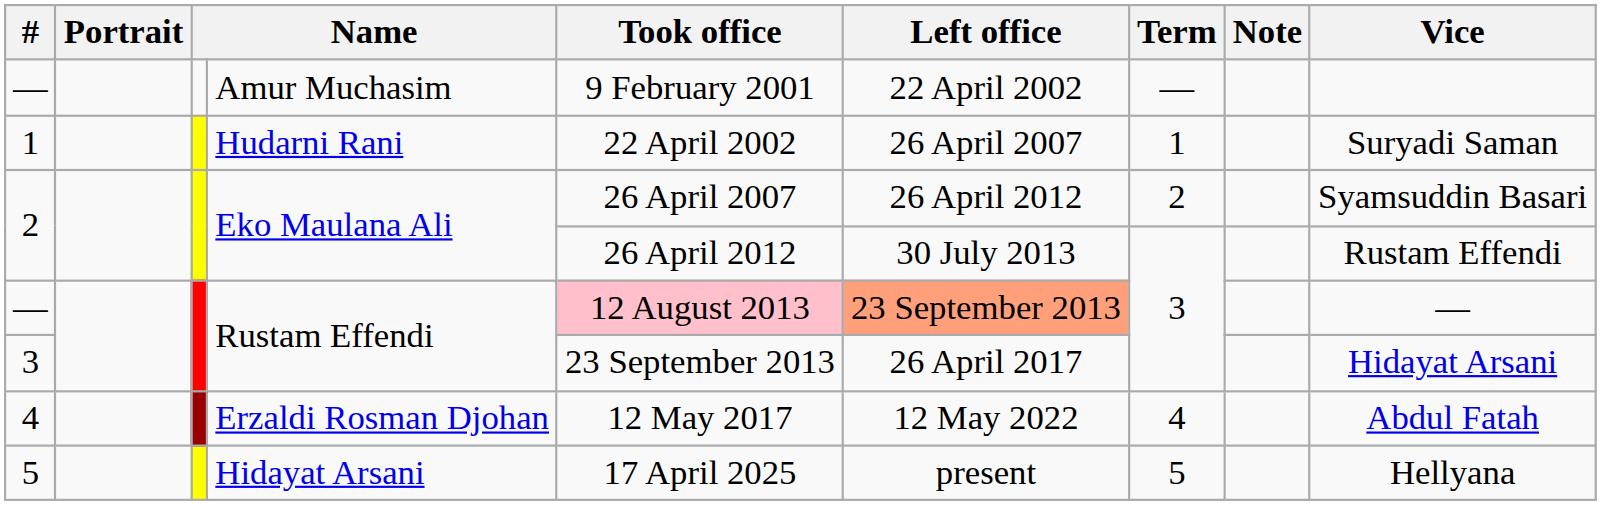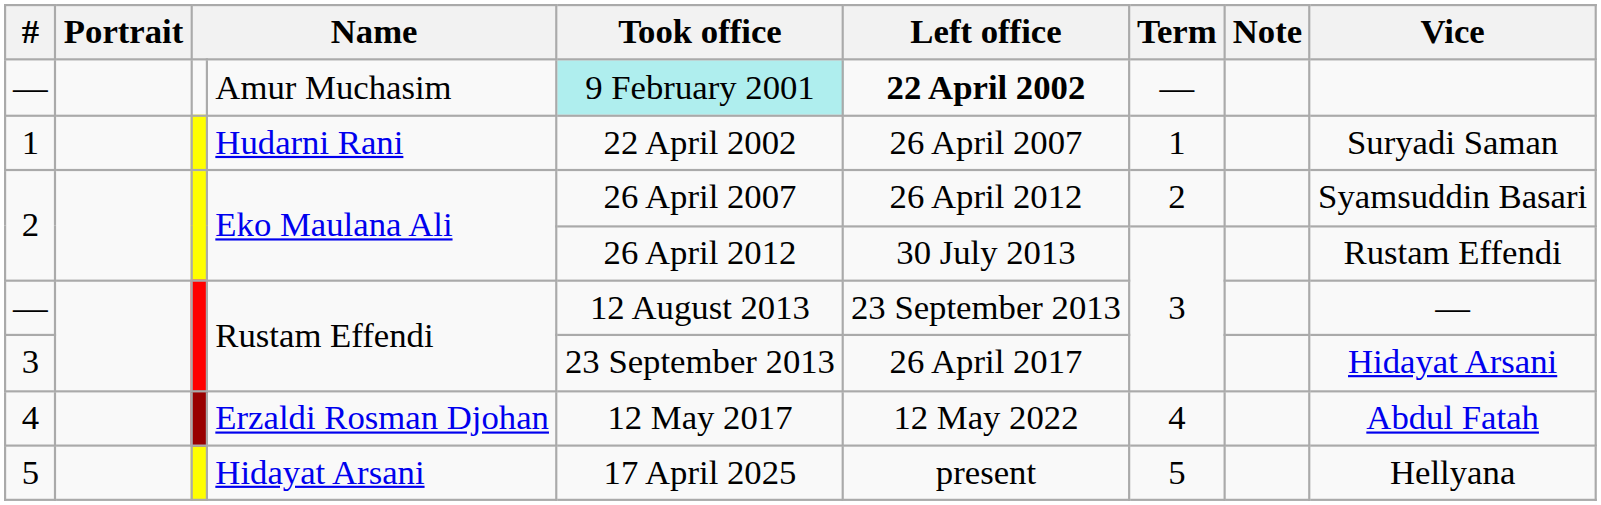(700, 87) no background -> (700, 87) paleturquoise background
(986, 87) normal -> (986, 87) bold
(700, 307) pink background -> (700, 307) no background
(986, 307) lightsalmon background -> (986, 307) no background
